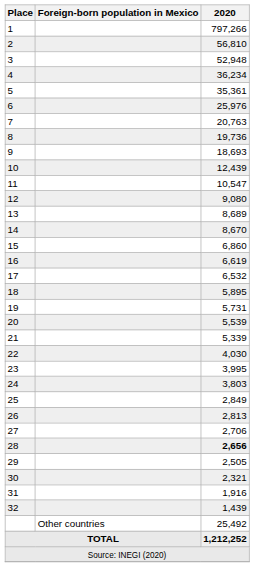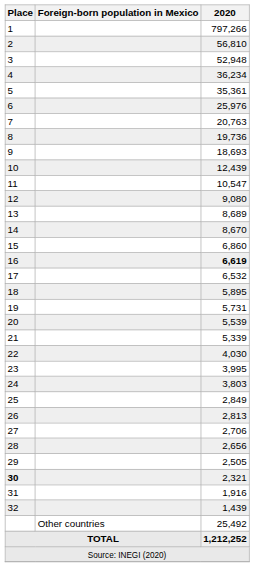(234, 260) normal -> (234, 260) bold
(234, 446) bold -> (234, 446) normal
(13, 477) normal -> (13, 477) bold
